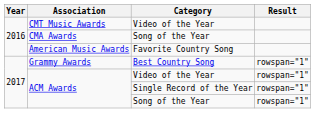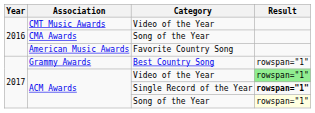(283, 75) no background -> (283, 75) lightgreen background
(283, 88) normal -> (283, 88) bold
(283, 101) no background -> (283, 101) lightyellow background
